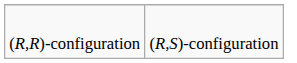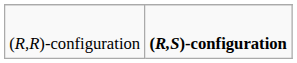(214, 44) normal -> (218, 42) bold
